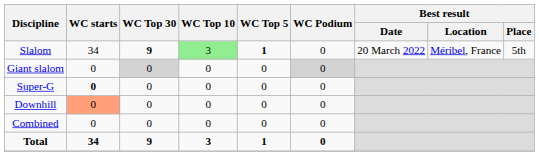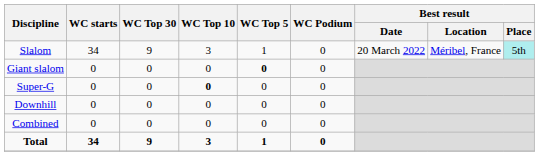(149, 50) bold -> (149, 50) normal
(208, 50) lightgreen background -> (208, 50) no background
(264, 50) bold -> (264, 50) normal
(519, 50) no background -> (519, 50) paleturquoise background
(149, 68) lightgrey background -> (149, 68) no background
(264, 68) normal -> (264, 68) bold
(323, 68) lightgrey background -> (323, 68) no background
(93, 87) bold -> (93, 87) normal
(208, 87) normal -> (208, 87) bold
(93, 105) lightsalmon background -> (93, 105) no background
